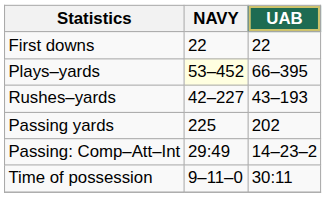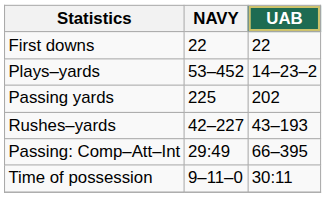(216, 71) lightyellow background -> (216, 71) no background
(280, 71) 66–395 -> (284, 71) 14–23–2
rows swapped: (62, 98) <-> (61, 125)
(284, 151) 14–23–2 -> (280, 151) 66–395
